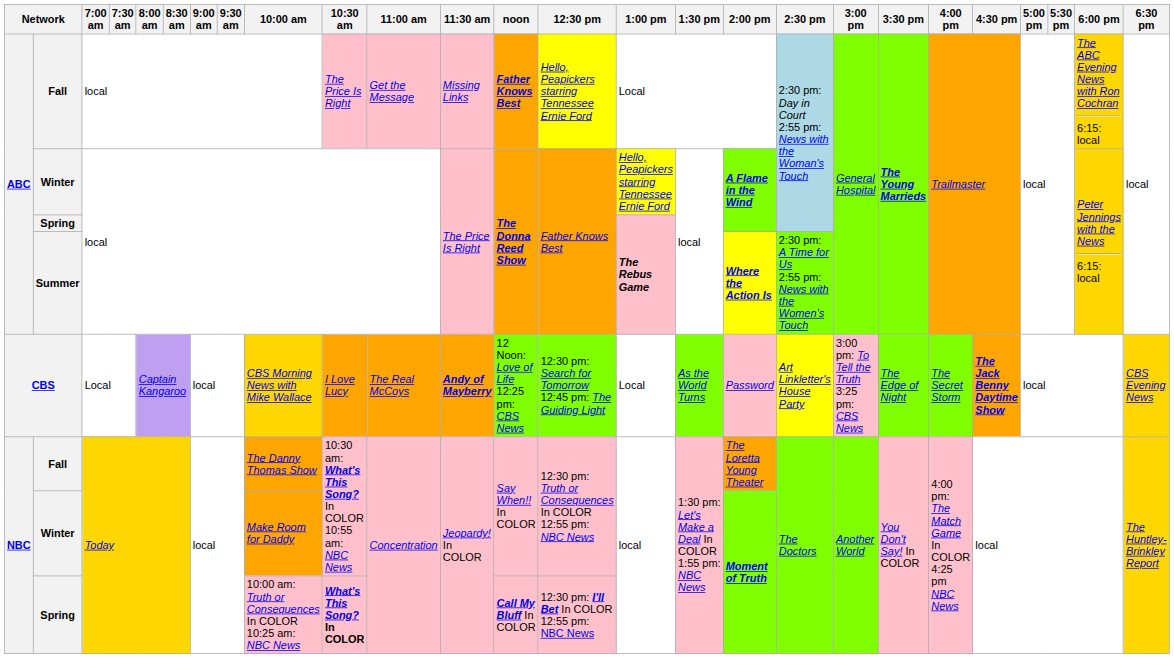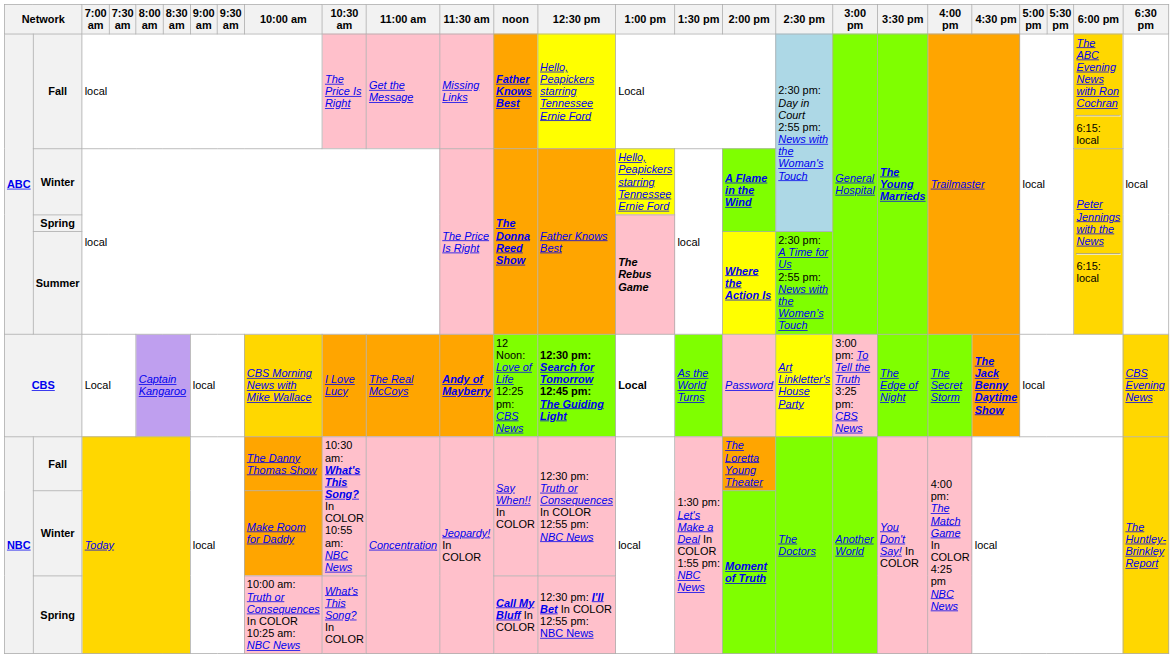(576, 386) normal -> (572, 386) bold
(632, 386) normal -> (632, 386) bold
(345, 615) bold -> (344, 615) normal
